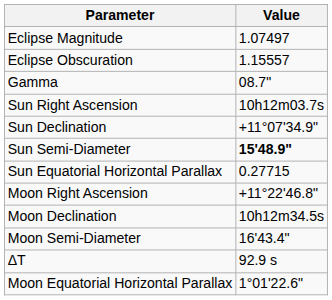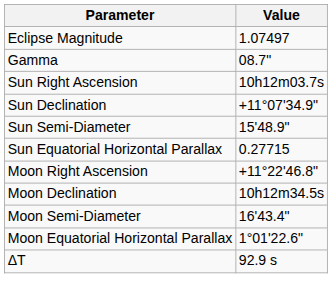- row: (70, 60)
(265, 149) bold -> (264, 127) normal
rows swapped: (120, 283) <-> (17, 261)
